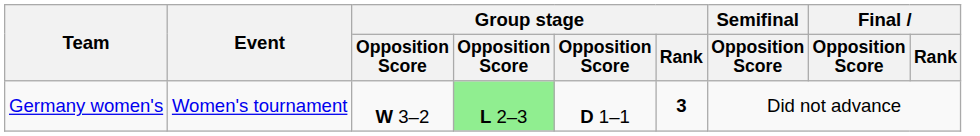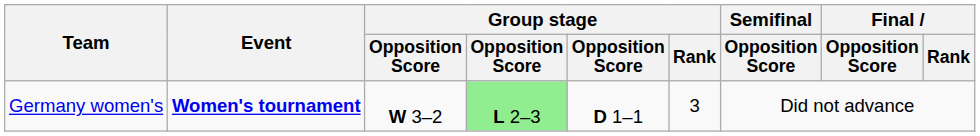(260, 106) normal -> (266, 106) bold
(681, 106) bold -> (695, 106) normal
